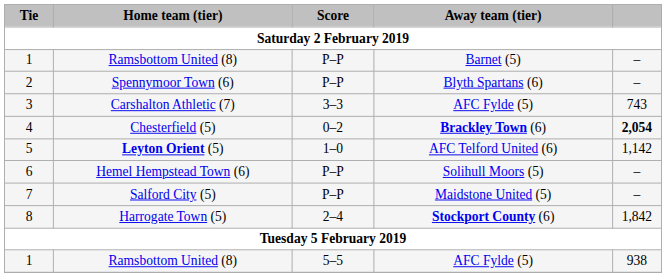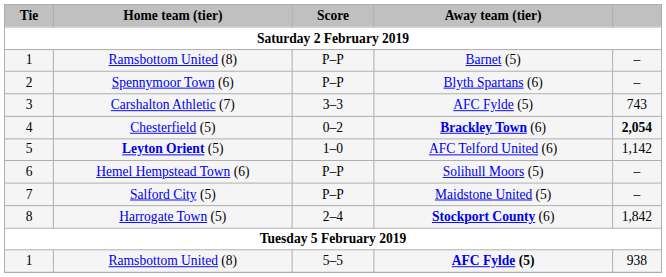(493, 261) normal -> (493, 261) bold
